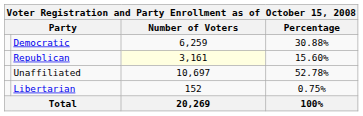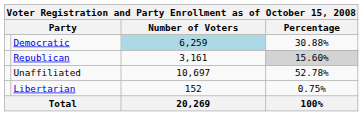(193, 42) no background -> (193, 42) lightblue background
(193, 58) lightyellow background -> (193, 58) no background
(312, 58) no background -> (312, 58) lightgrey background
